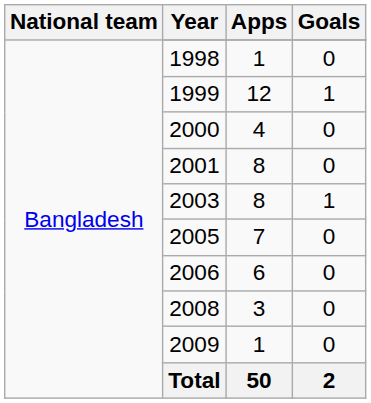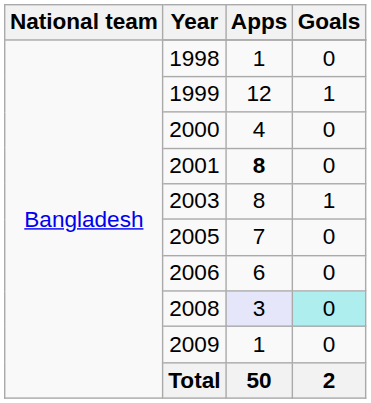(259, 165) normal -> (259, 165) bold
(259, 308) no background -> (259, 308) lavender background
(329, 308) no background -> (329, 308) paleturquoise background
